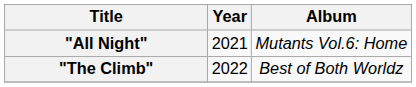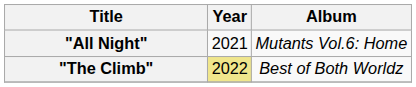(230, 69) no background -> (230, 69) khaki background
